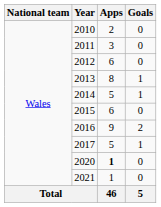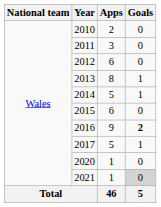(140, 128) normal -> (140, 128) bold
(111, 161) bold -> (111, 161) normal
(140, 177) no background -> (140, 177) lightgrey background
